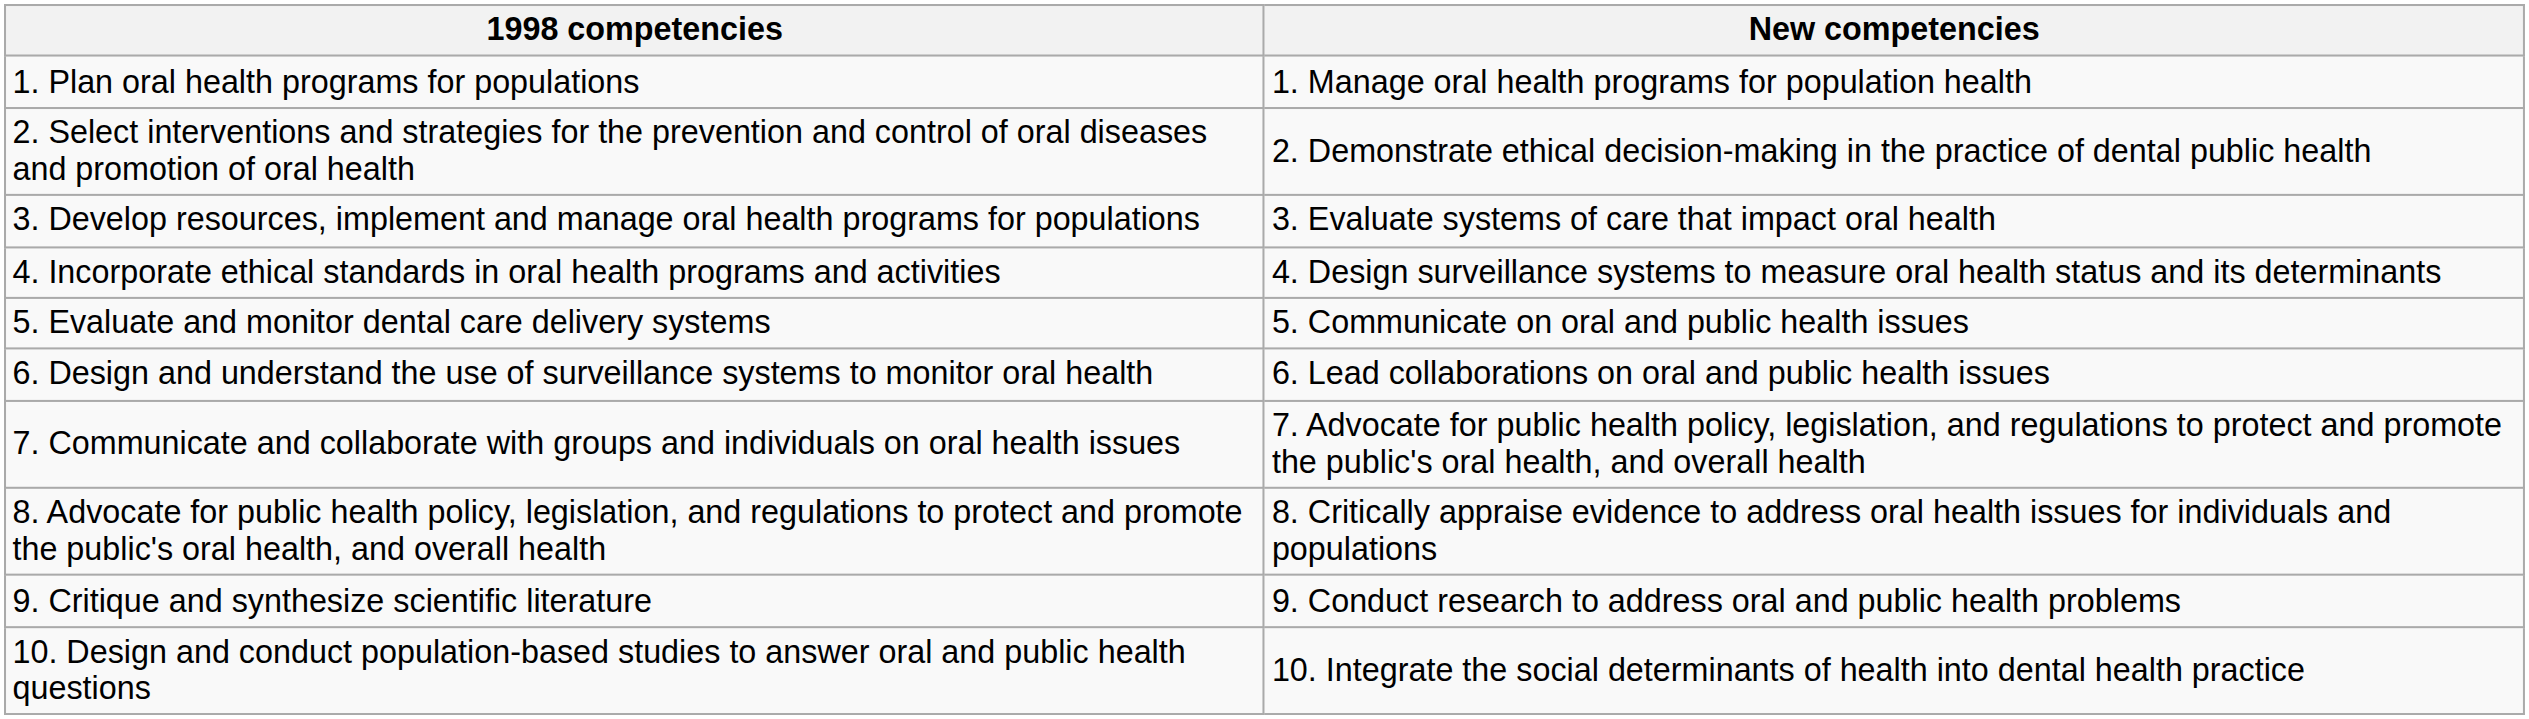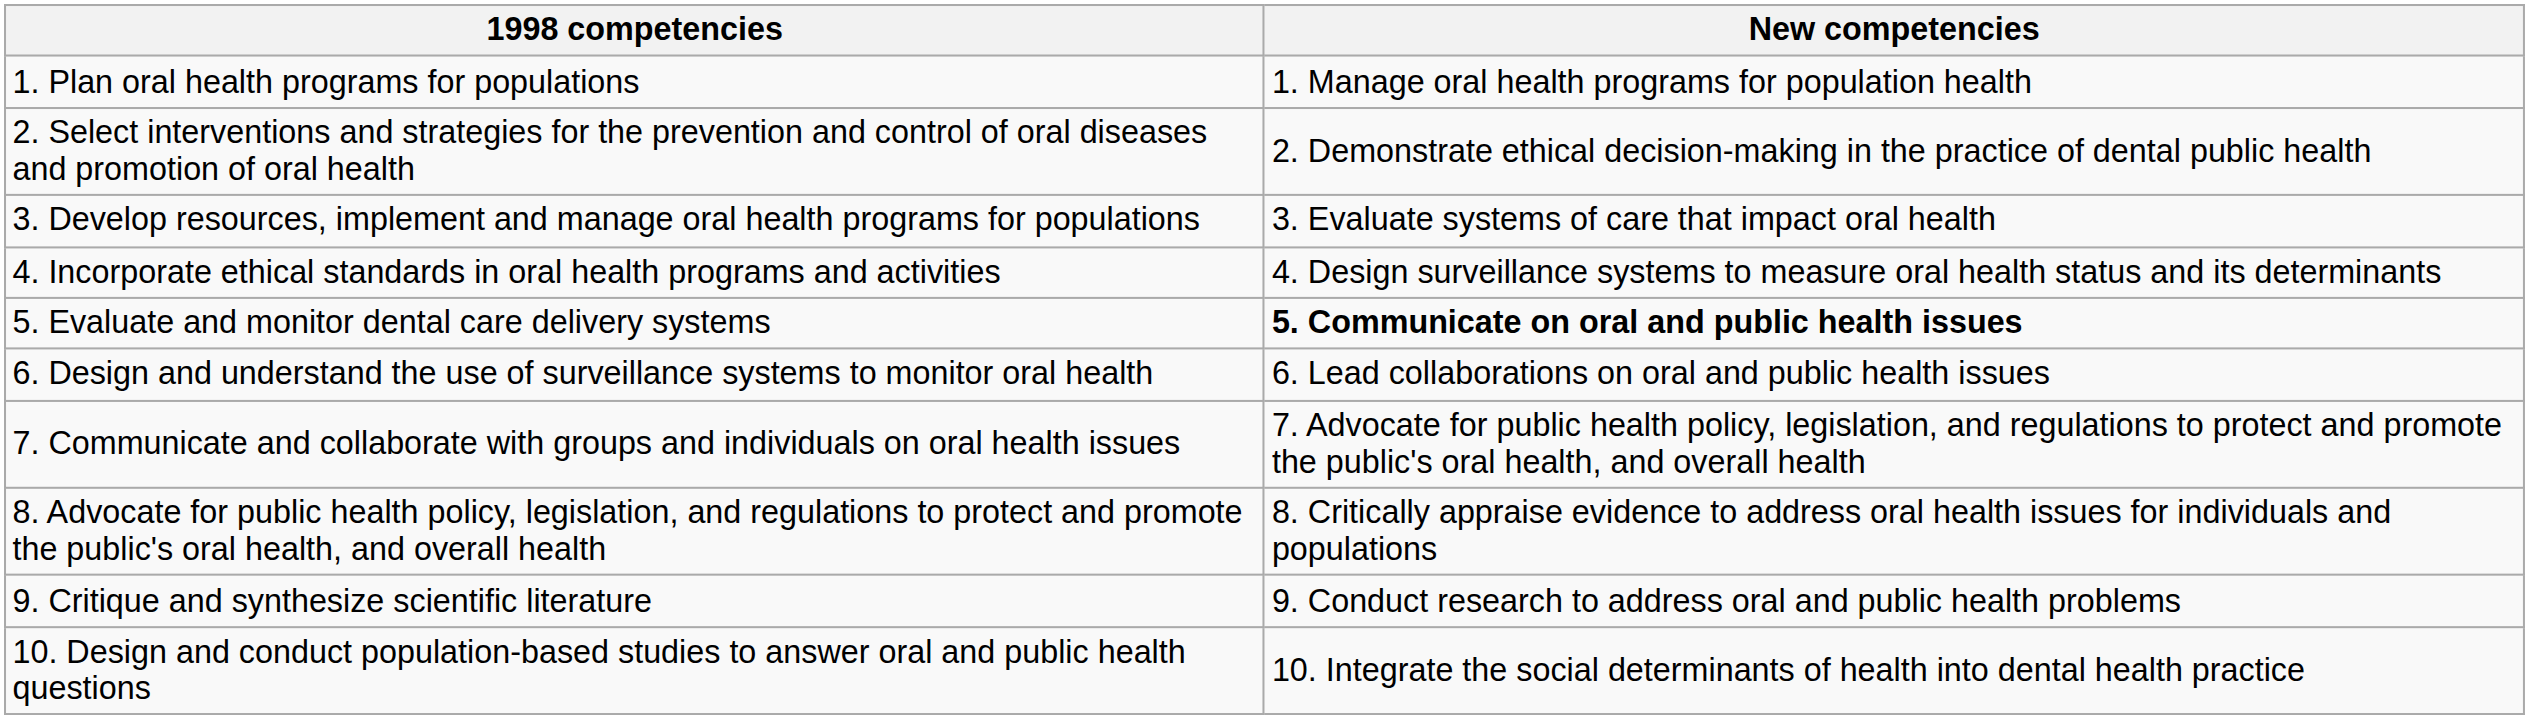(1620, 322) normal -> (1647, 322) bold
